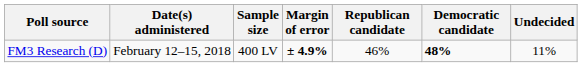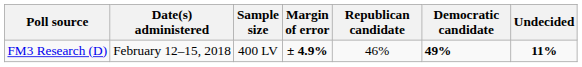(438, 51) 48% -> (438, 51) 49%
(544, 51) normal -> (544, 51) bold
